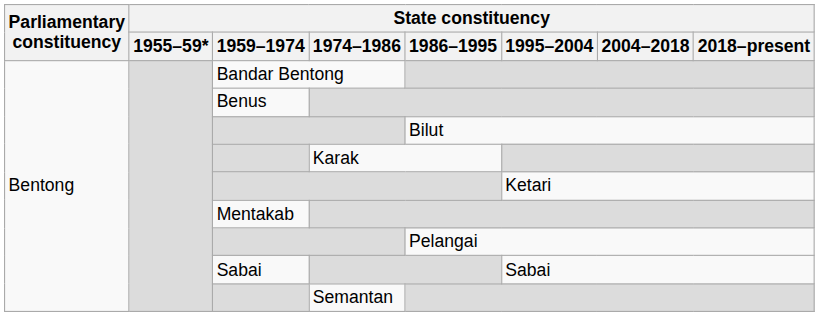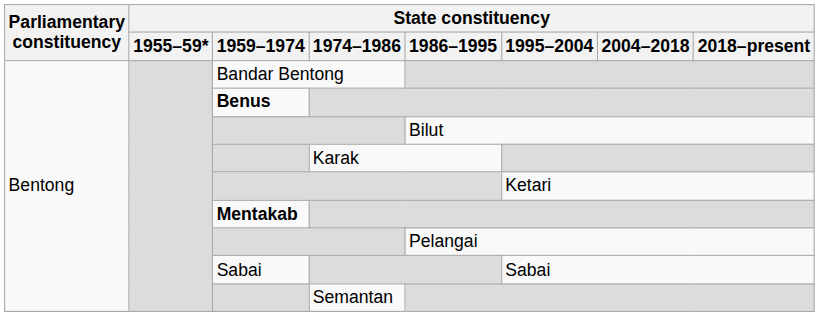(242, 102) normal -> (244, 102) bold
(255, 213) normal -> (257, 213) bold
